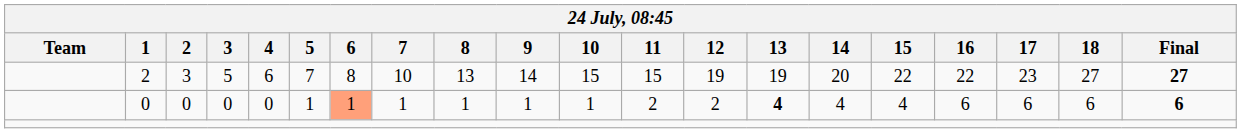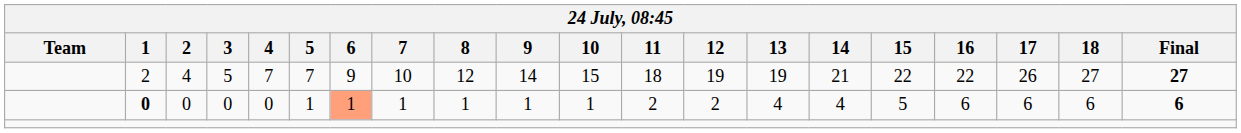(187, 76) 3 -> (187, 76) 4
(269, 76) 6 -> (269, 76) 7
(351, 76) 8 -> (351, 76) 9
(465, 76) 13 -> (465, 76) 12
(653, 76) 15 -> (653, 76) 18
(840, 76) 20 -> (840, 76) 21
(1028, 76) 23 -> (1028, 76) 26
(145, 104) normal -> (145, 104) bold
(778, 104) bold -> (778, 104) normal
(903, 104) 4 -> (903, 104) 5
